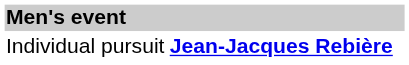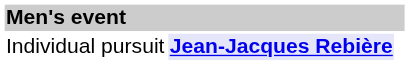(281, 46) no background -> (281, 46) lavender background
